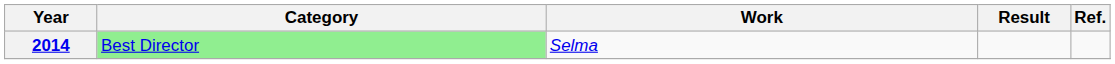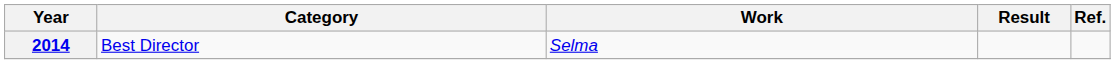(150, 44) lightgreen background -> (150, 44) no background
